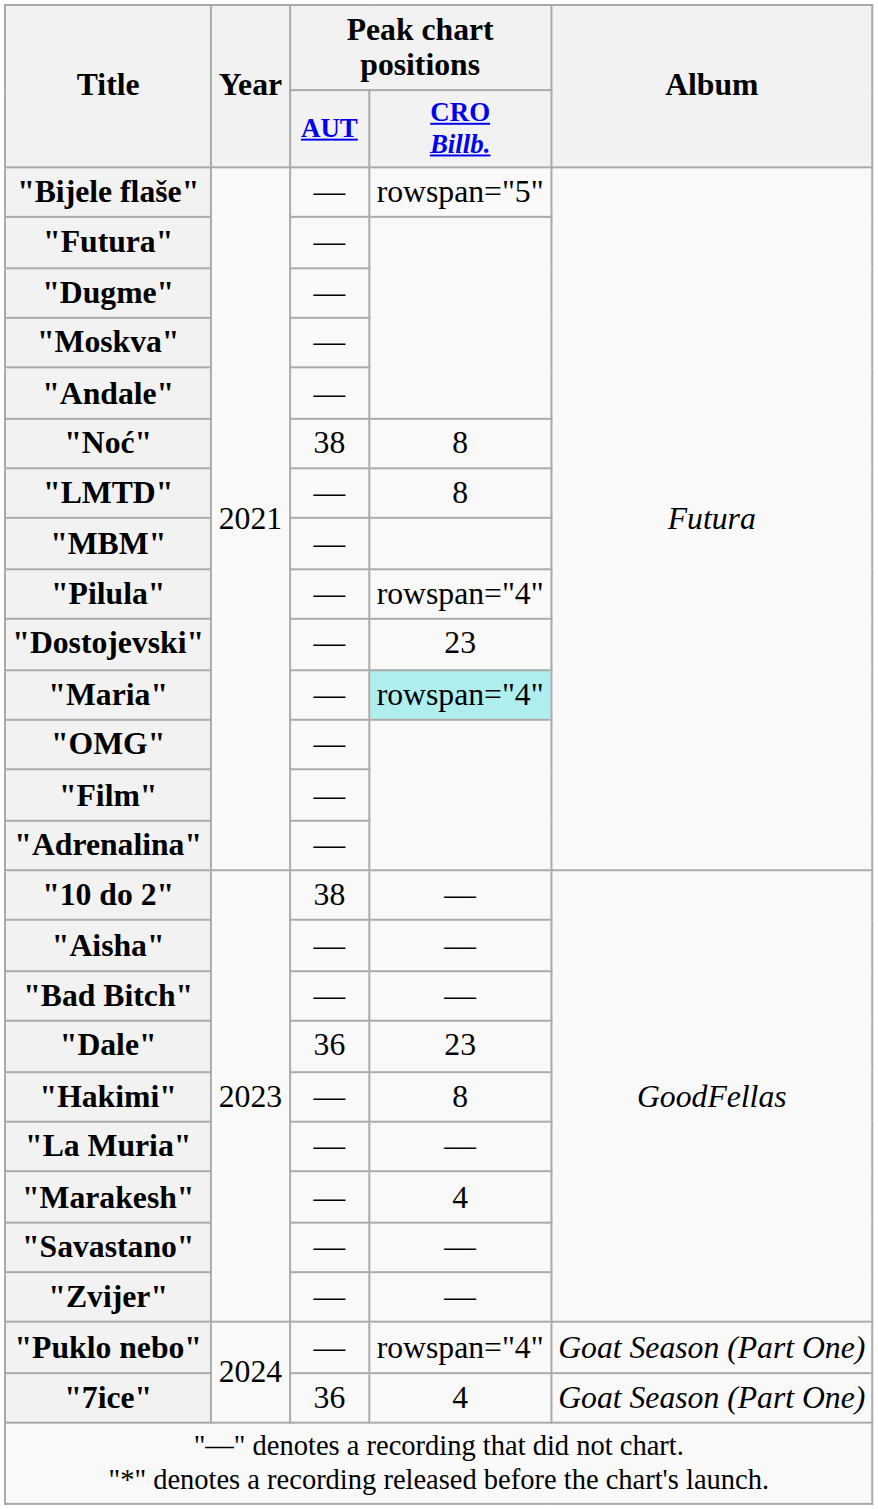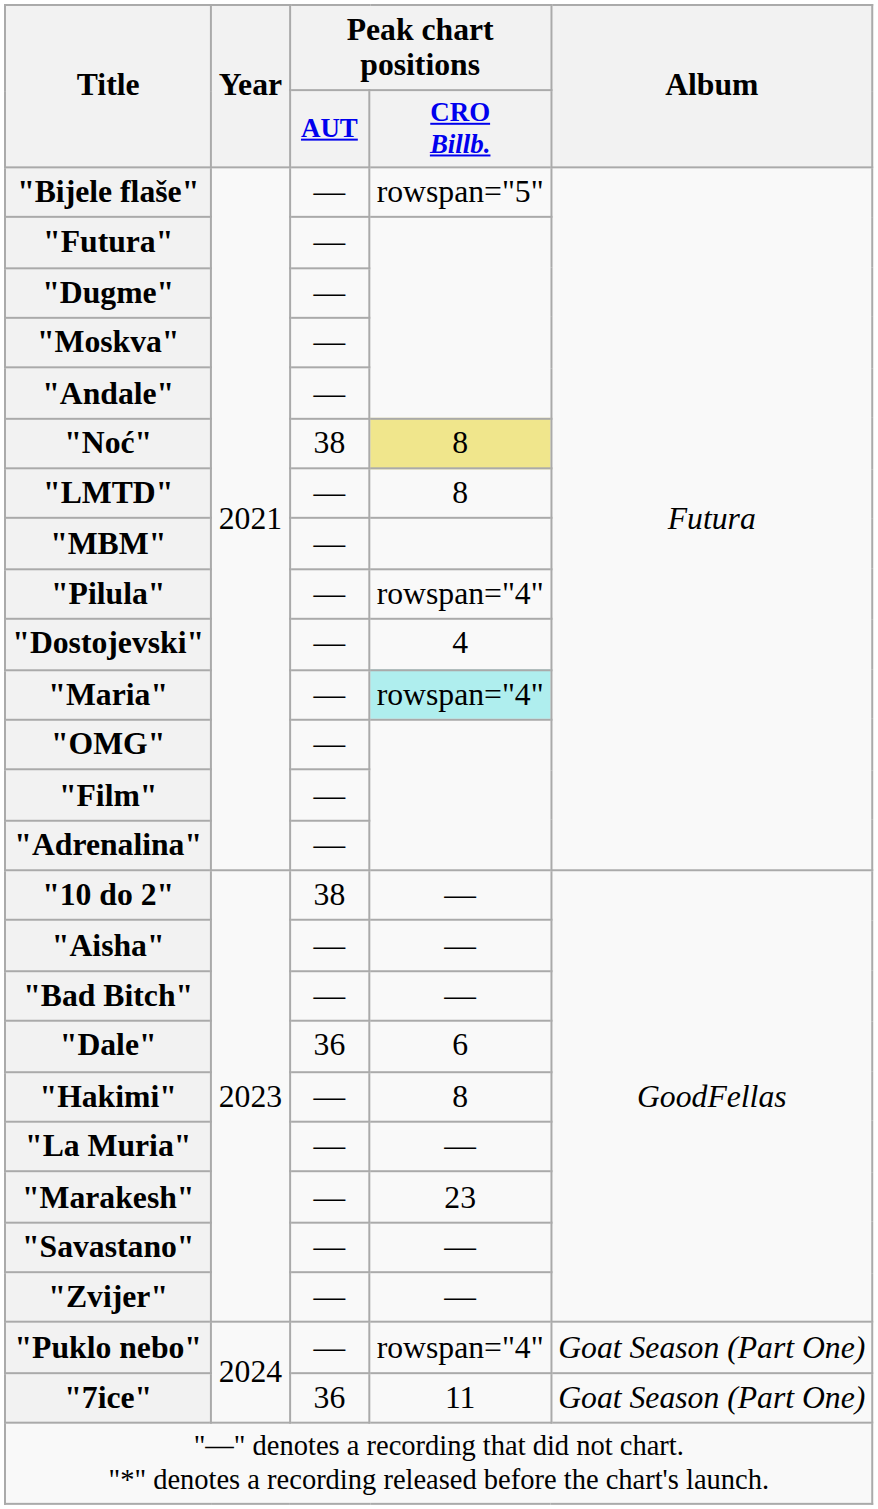(460, 442) no background -> (460, 442) khaki background
(460, 643) 23 -> (460, 643) 4
(460, 1045) 23 -> (460, 1045) 6
(460, 1196) 4 -> (460, 1196) 23
(460, 1397) 4 -> (460, 1397) 11
